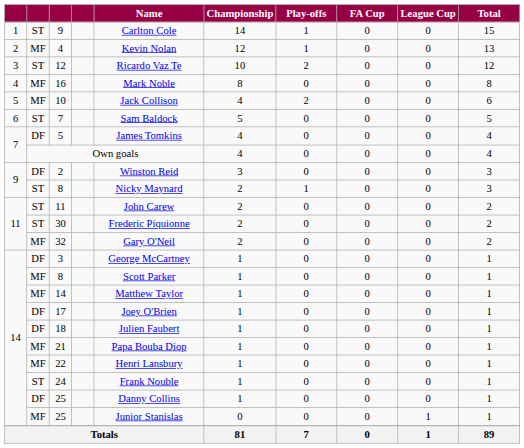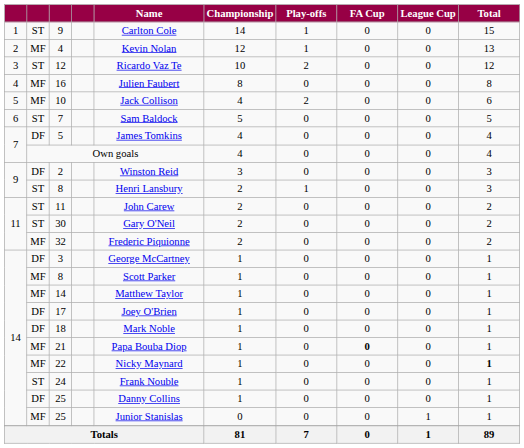(149, 83) Mark Noble -> (149, 83) Julien Faubert
(149, 188) Nicky Maynard -> (149, 188) Henri Lansbury
(149, 223) Frederic Piquionne -> (149, 223) Gary O'Neil
(149, 241) Gary O'Neil -> (149, 241) Frederic Piquionne
(149, 329) Julien Faubert -> (149, 329) Mark Noble
(367, 346) normal -> (367, 346) bold
(149, 364) Henri Lansbury -> (149, 364) Nicky Maynard
(489, 364) normal -> (489, 364) bold
